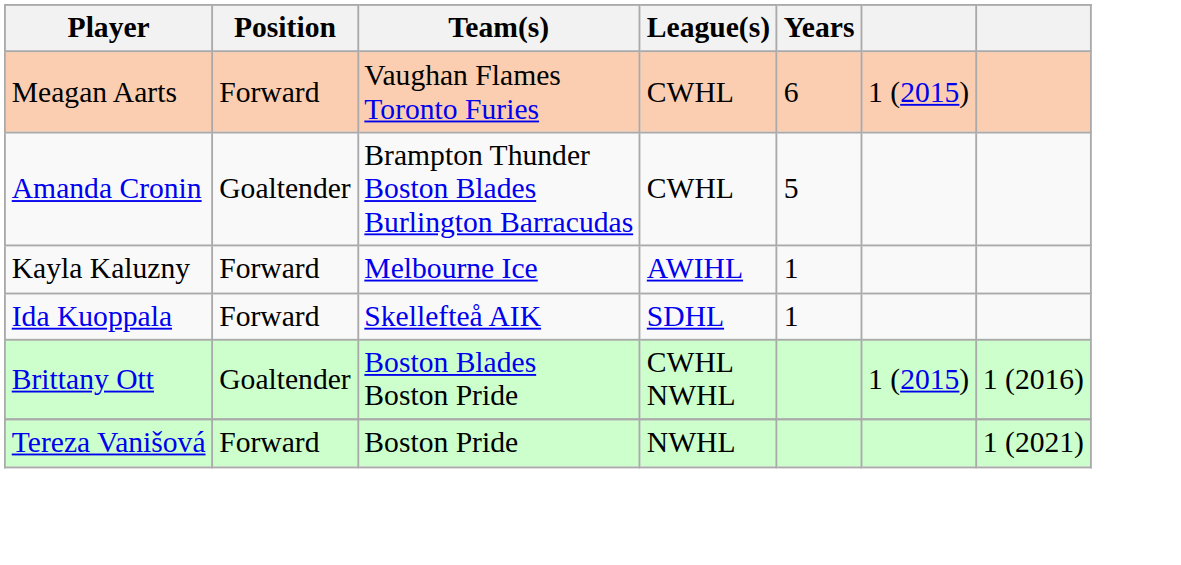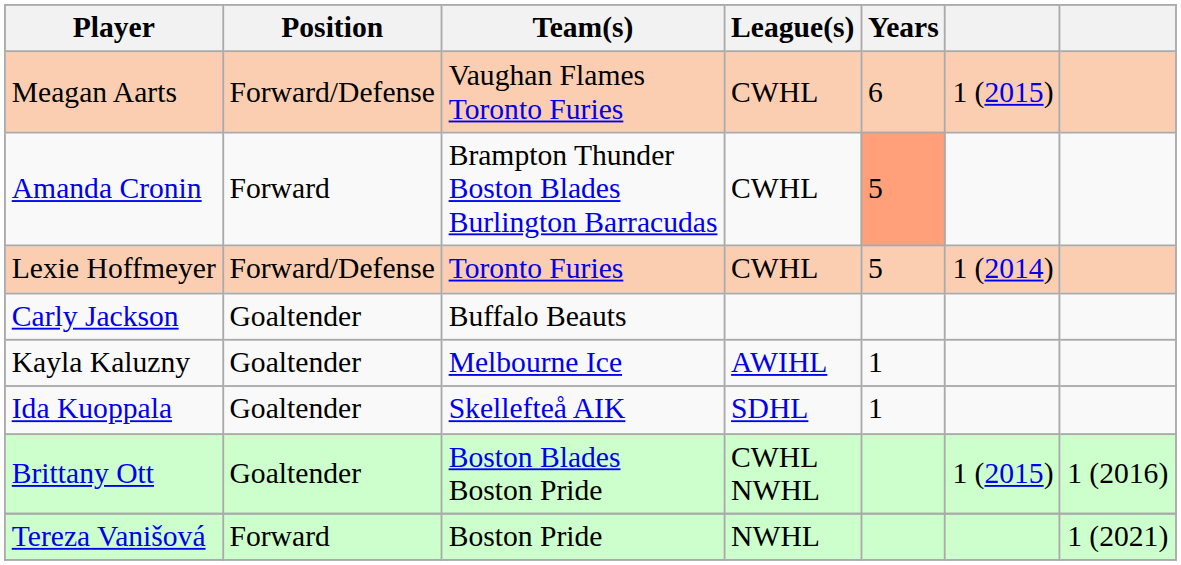(269, 91) Forward -> (332, 91) Forward/Defense
(285, 188) Goaltender -> (280, 188) Forward
(791, 188) no background -> (875, 188) lightsalmon background
+ row: (114, 268)
+ row: (95, 315)
(269, 268) Forward -> (295, 362) Goaltender
(269, 315) Forward -> (295, 409) Goaltender
